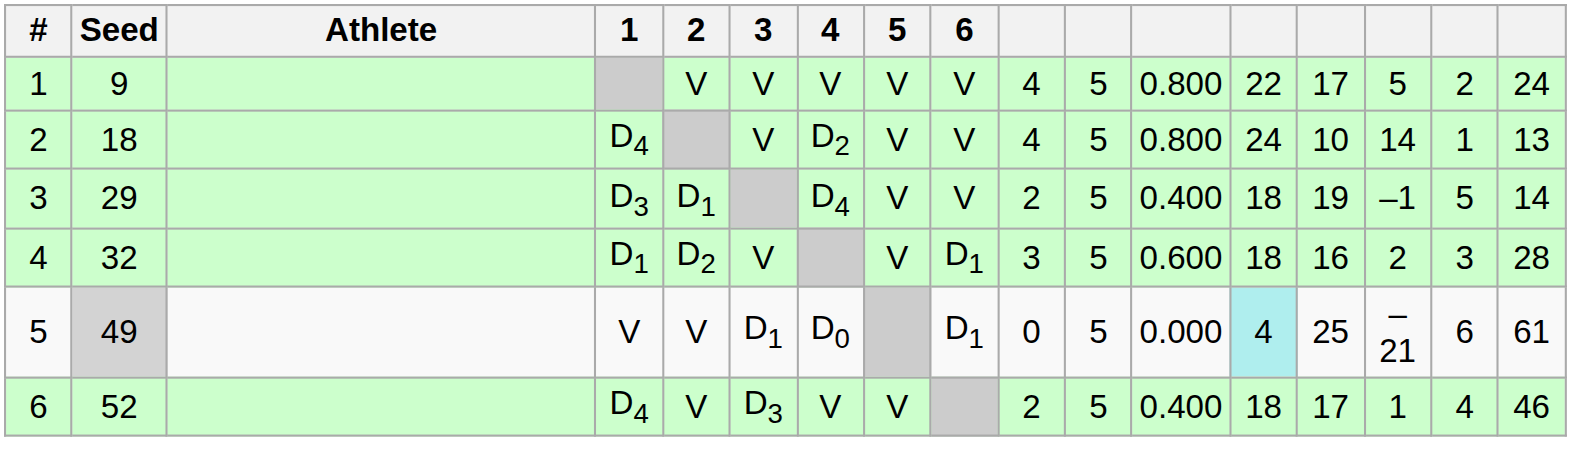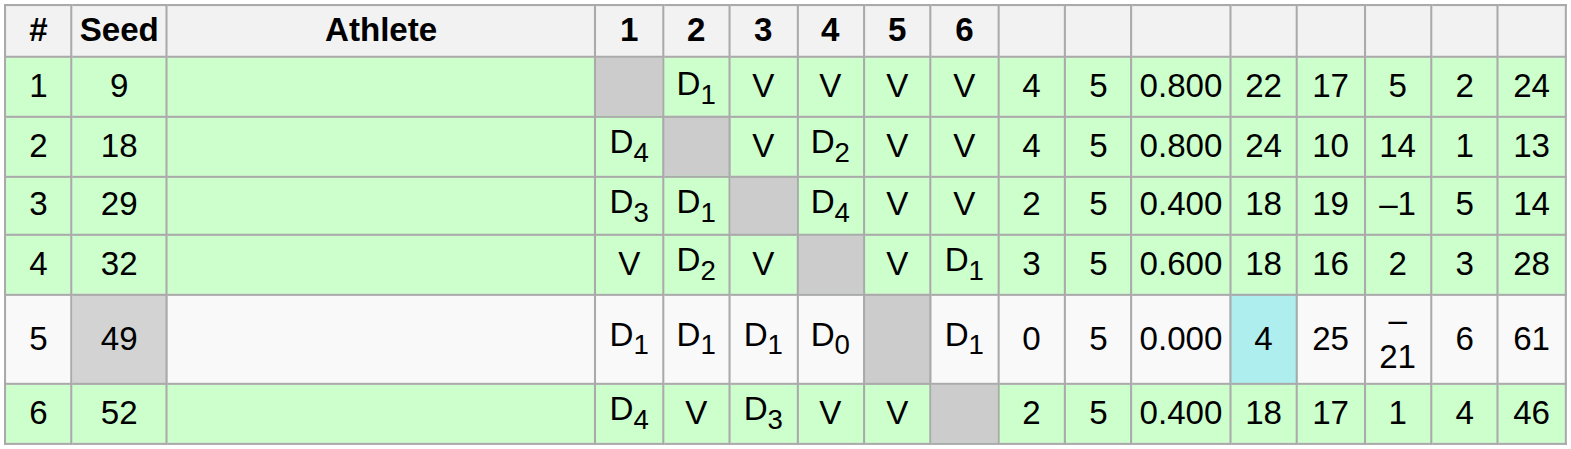(696, 83) V -> (696, 87) D1
(629, 258) D1 -> (629, 263) V
(629, 331) V -> (629, 339) D1
(696, 331) V -> (696, 339) D1
